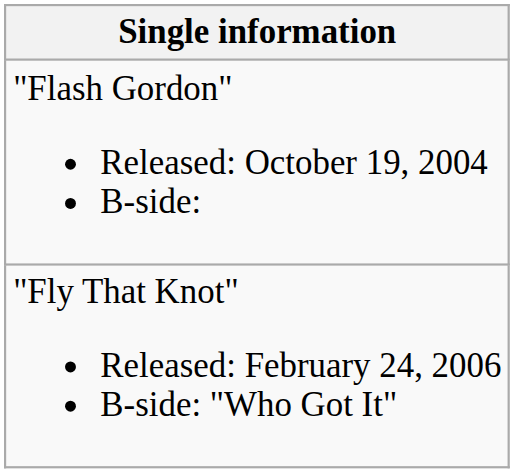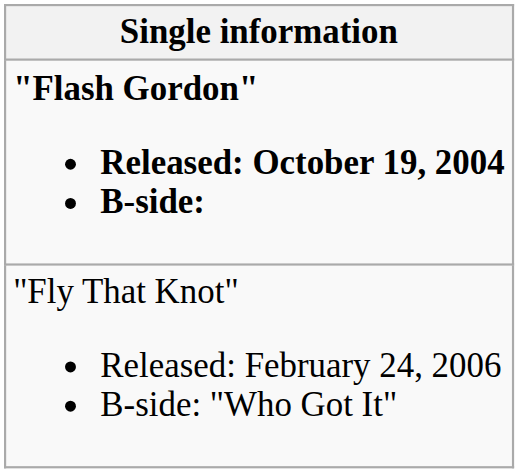(257, 145) normal -> (259, 145) bold
